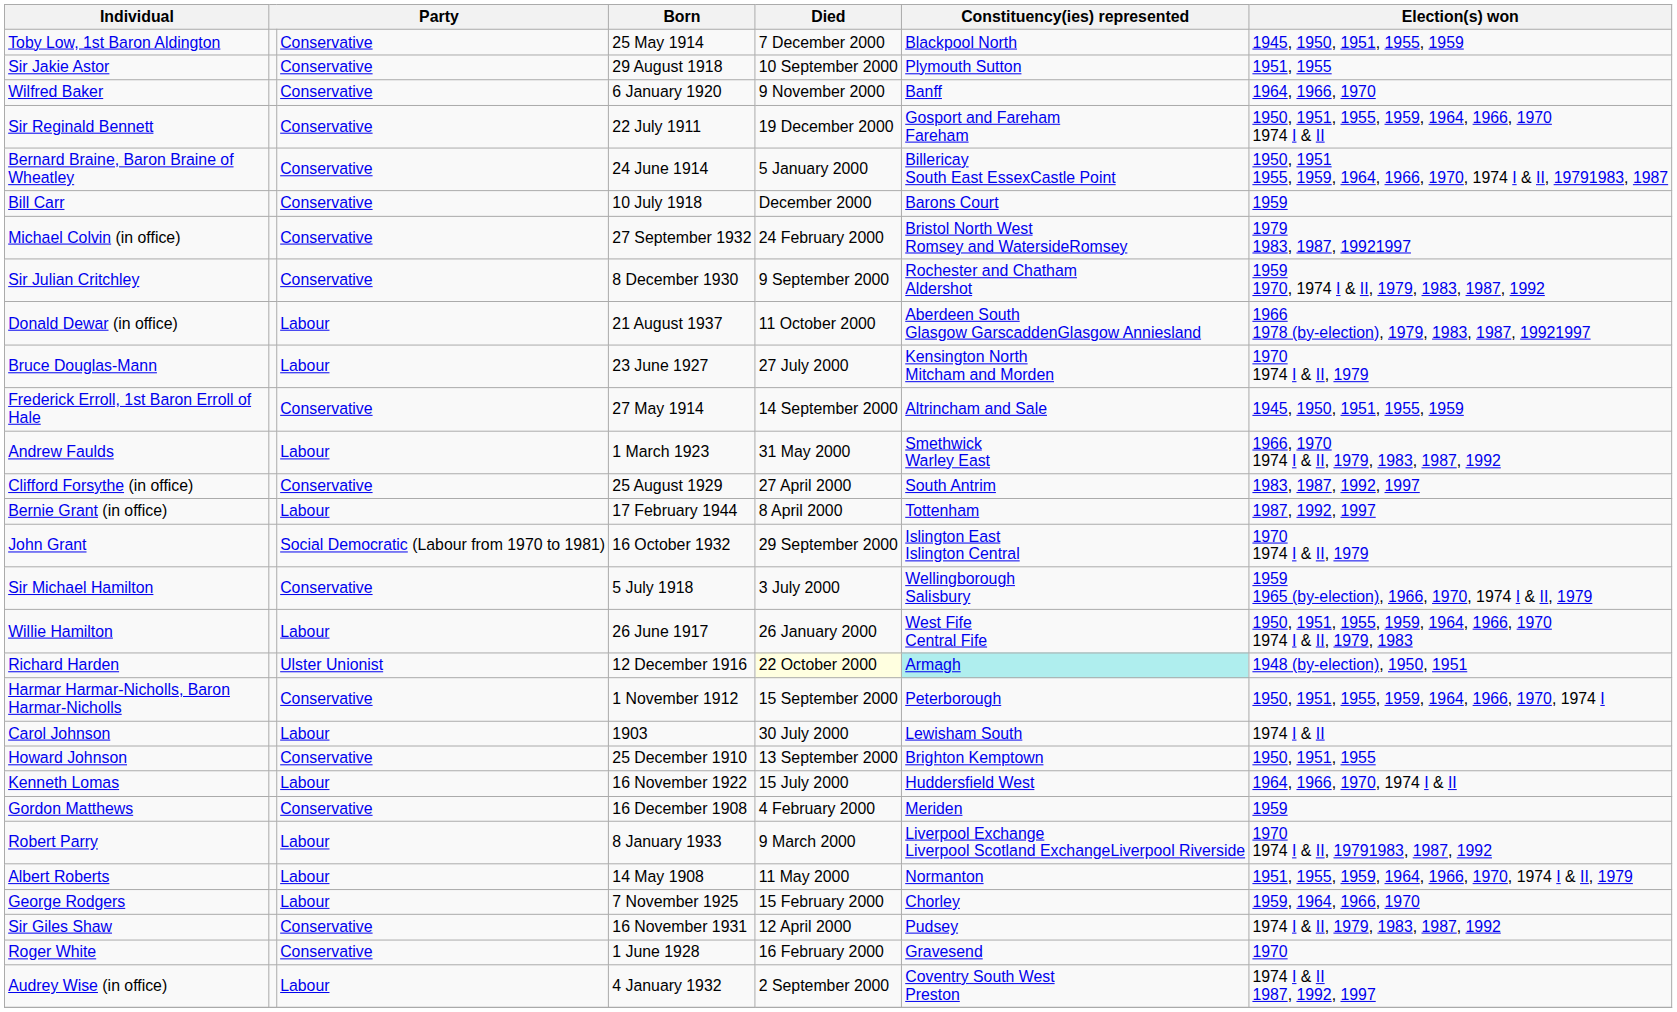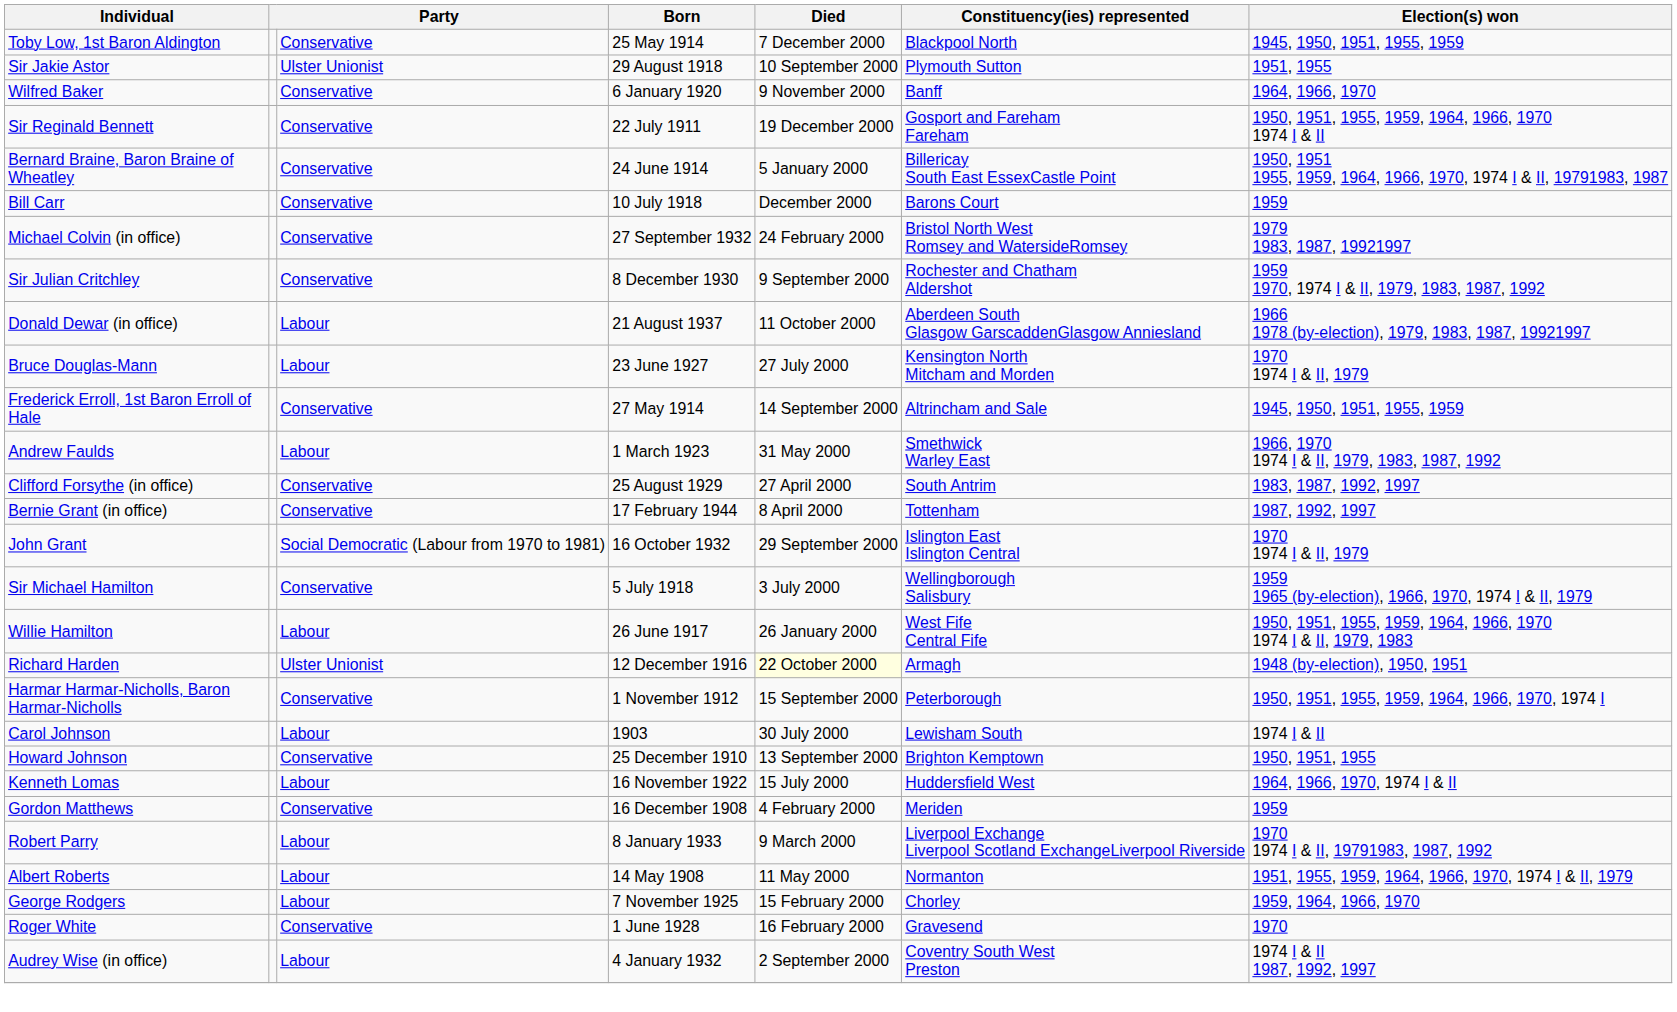(326, 67) Conservative -> (332, 67) Ulster Unionist
(305, 511) Labour -> (326, 511) Conservative
(933, 665) paleturquoise background -> (933, 665) no background
- row: (60, 926)
